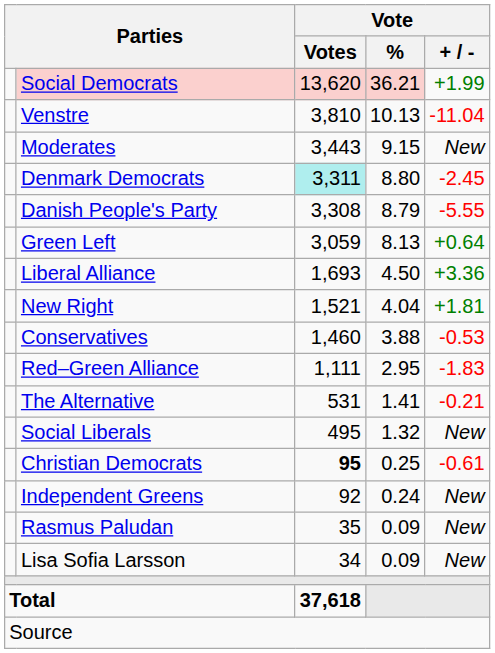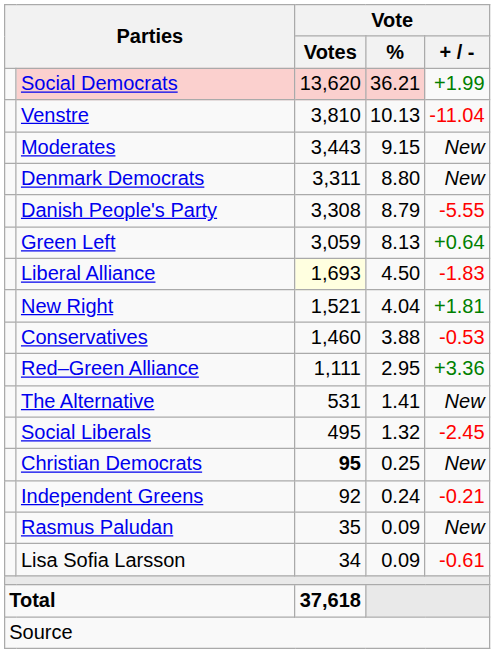(337, 178) paleturquoise background -> (337, 178) no background
(462, 178) -2.45 -> (465, 178) New
(336, 274) no background -> (336, 274) lightyellow background
(459, 274) +3.36 -> (462, 274) -1.83
(462, 369) -1.83 -> (459, 369) +3.36
(462, 400) -0.21 -> (465, 400) New
(465, 432) New -> (462, 432) -2.45
(462, 464) -0.61 -> (465, 464) New
(465, 496) New -> (462, 496) -0.21
(465, 559) New -> (462, 559) -0.61
